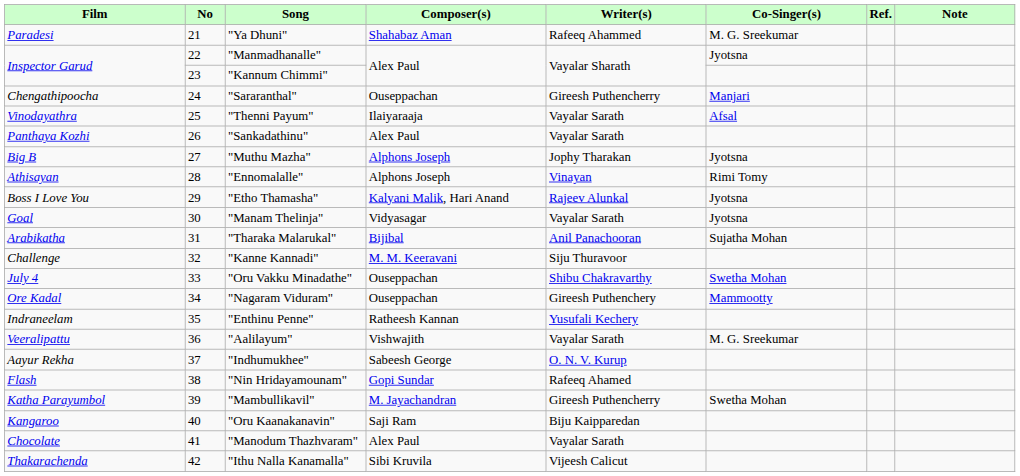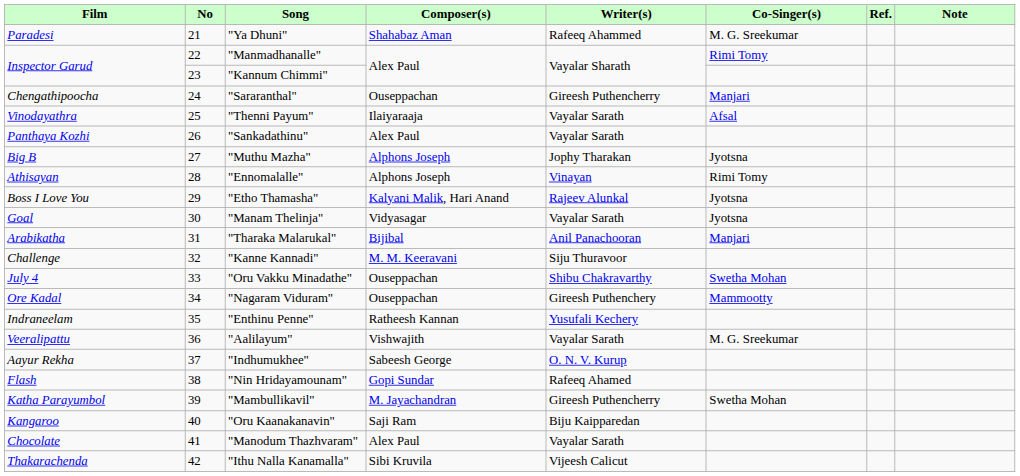(729, 55) Jyotsna -> (738, 55) Rimi Tomy
(748, 237) Sujatha Mohan -> (730, 237) Manjari
